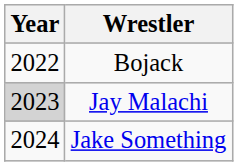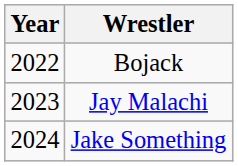(35, 101) lightgrey background -> (35, 101) no background
